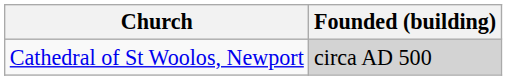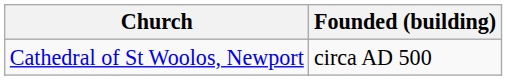(373, 57) lightgrey background -> (373, 57) no background
